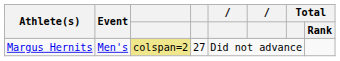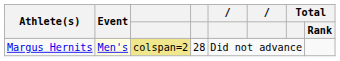(113, 47) no background -> (113, 47) lightyellow background
(199, 47) 27 -> (199, 47) 28
